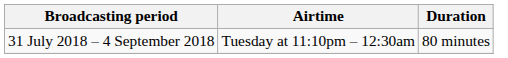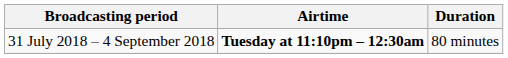(318, 41) normal -> (323, 41) bold
